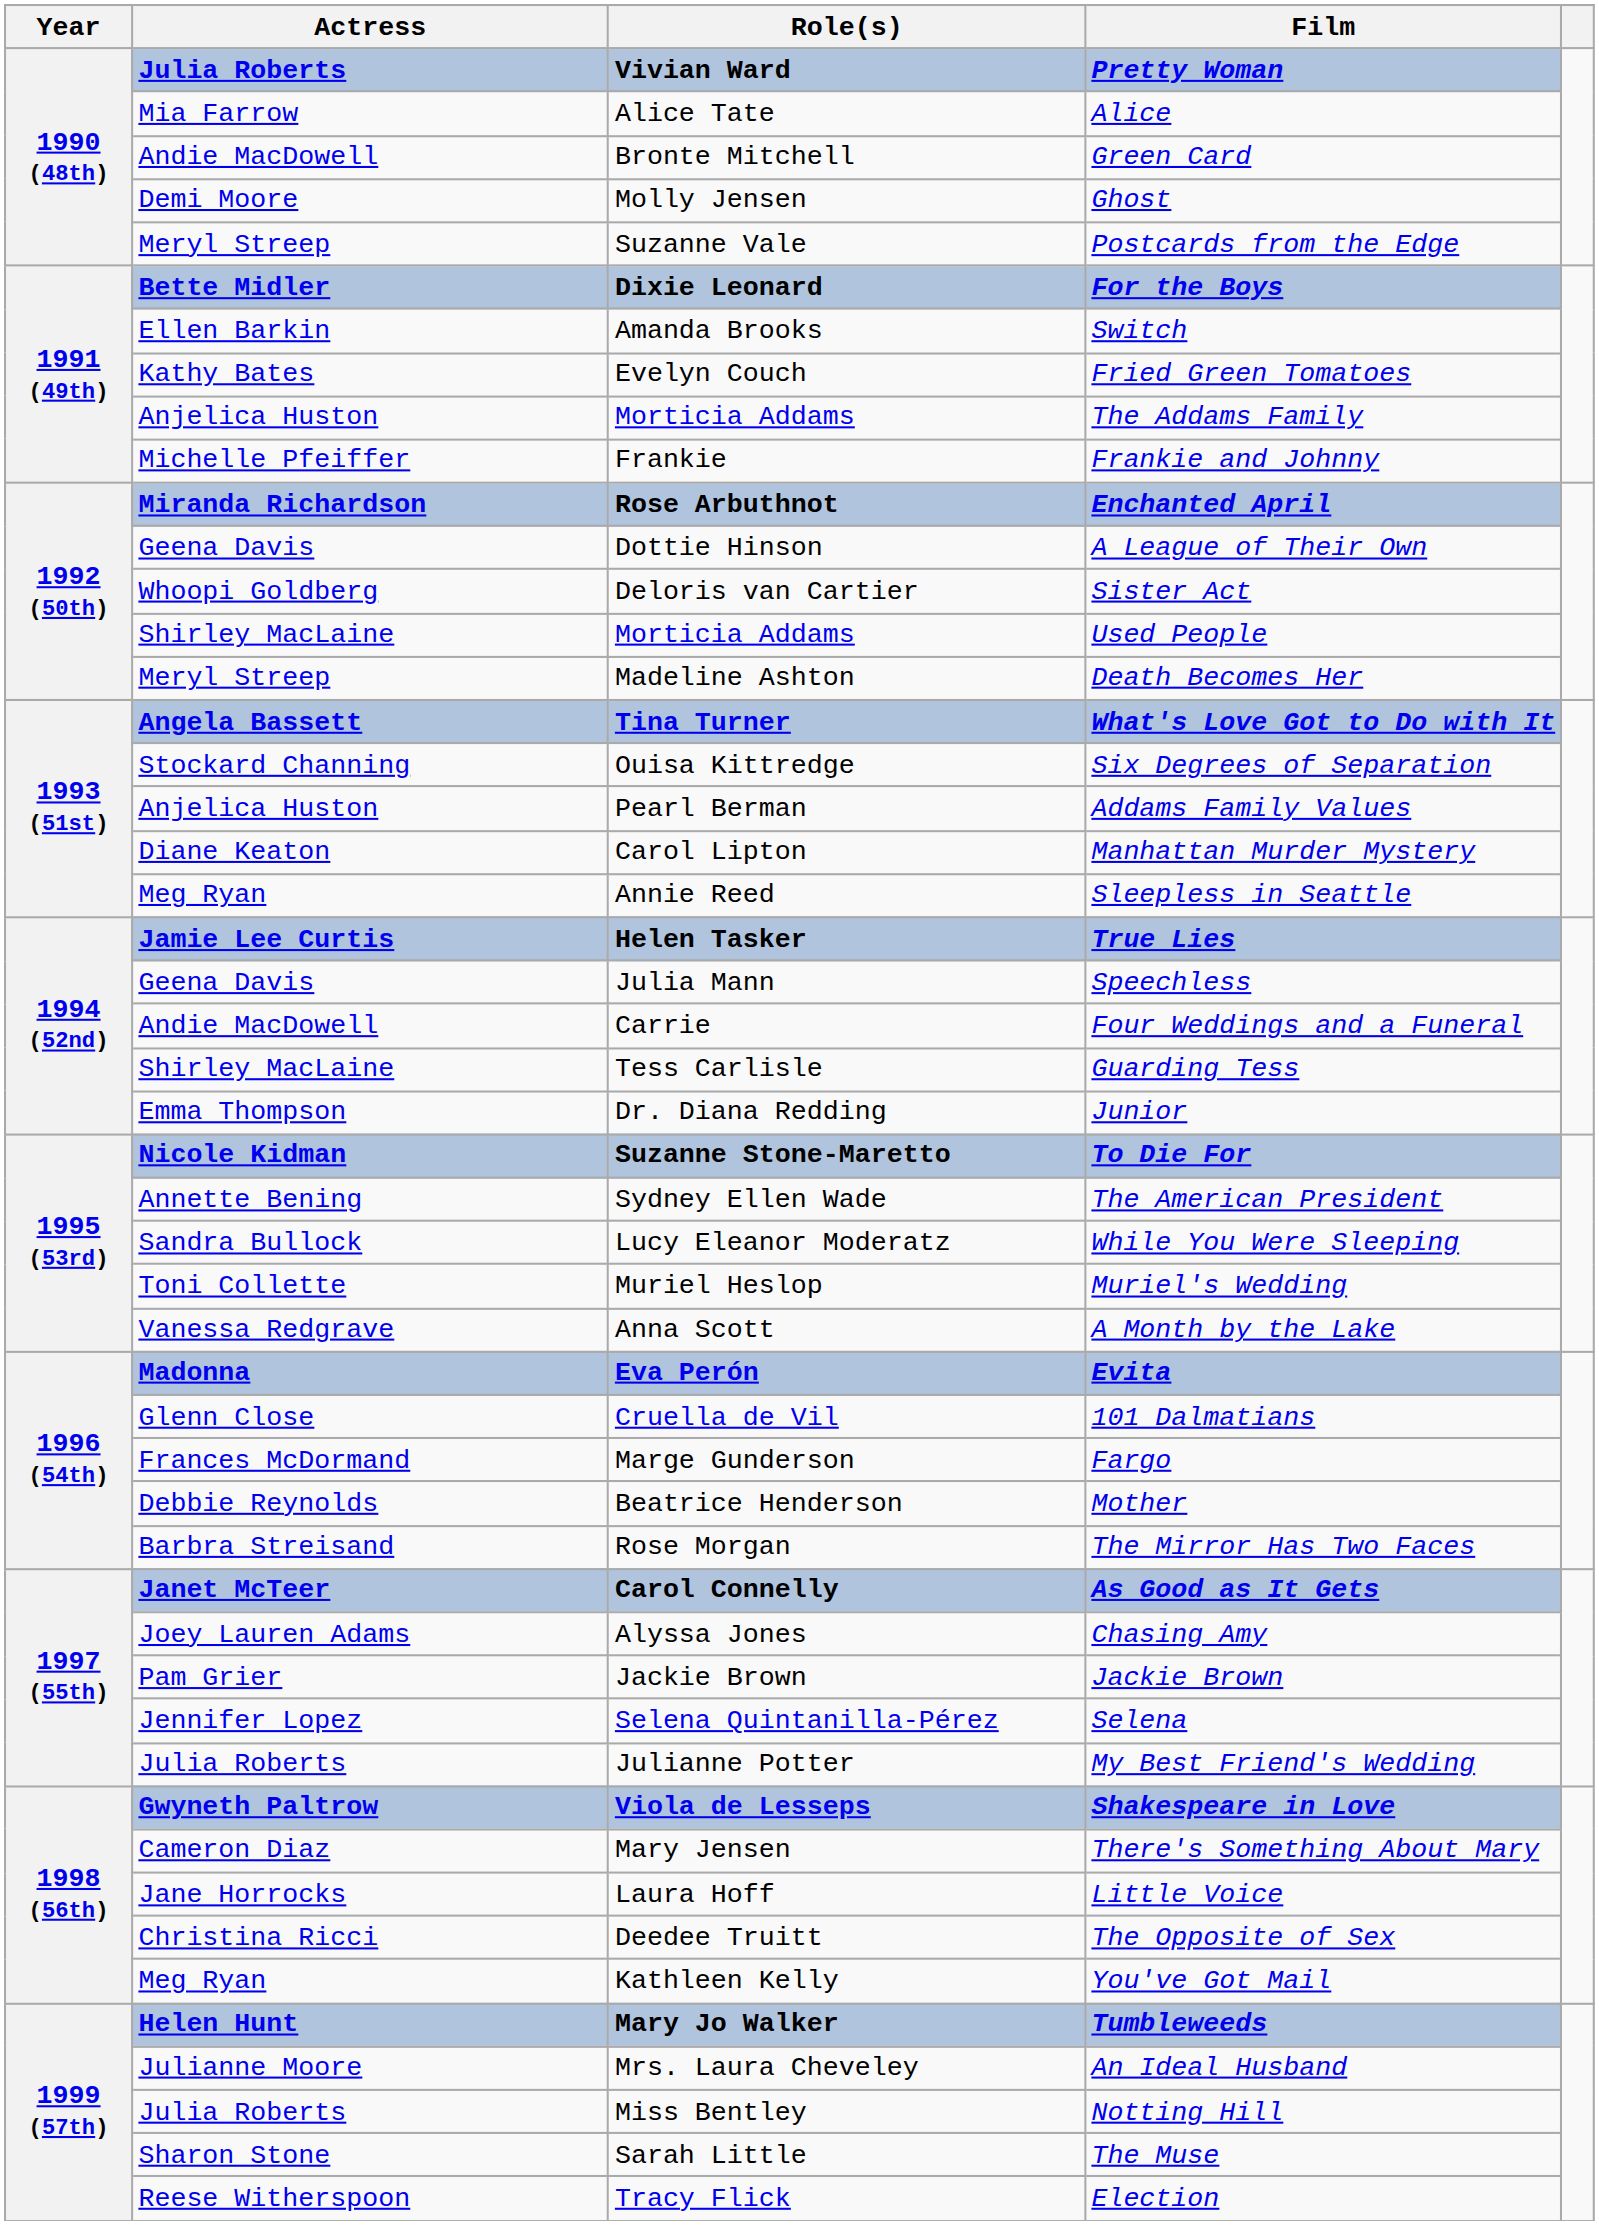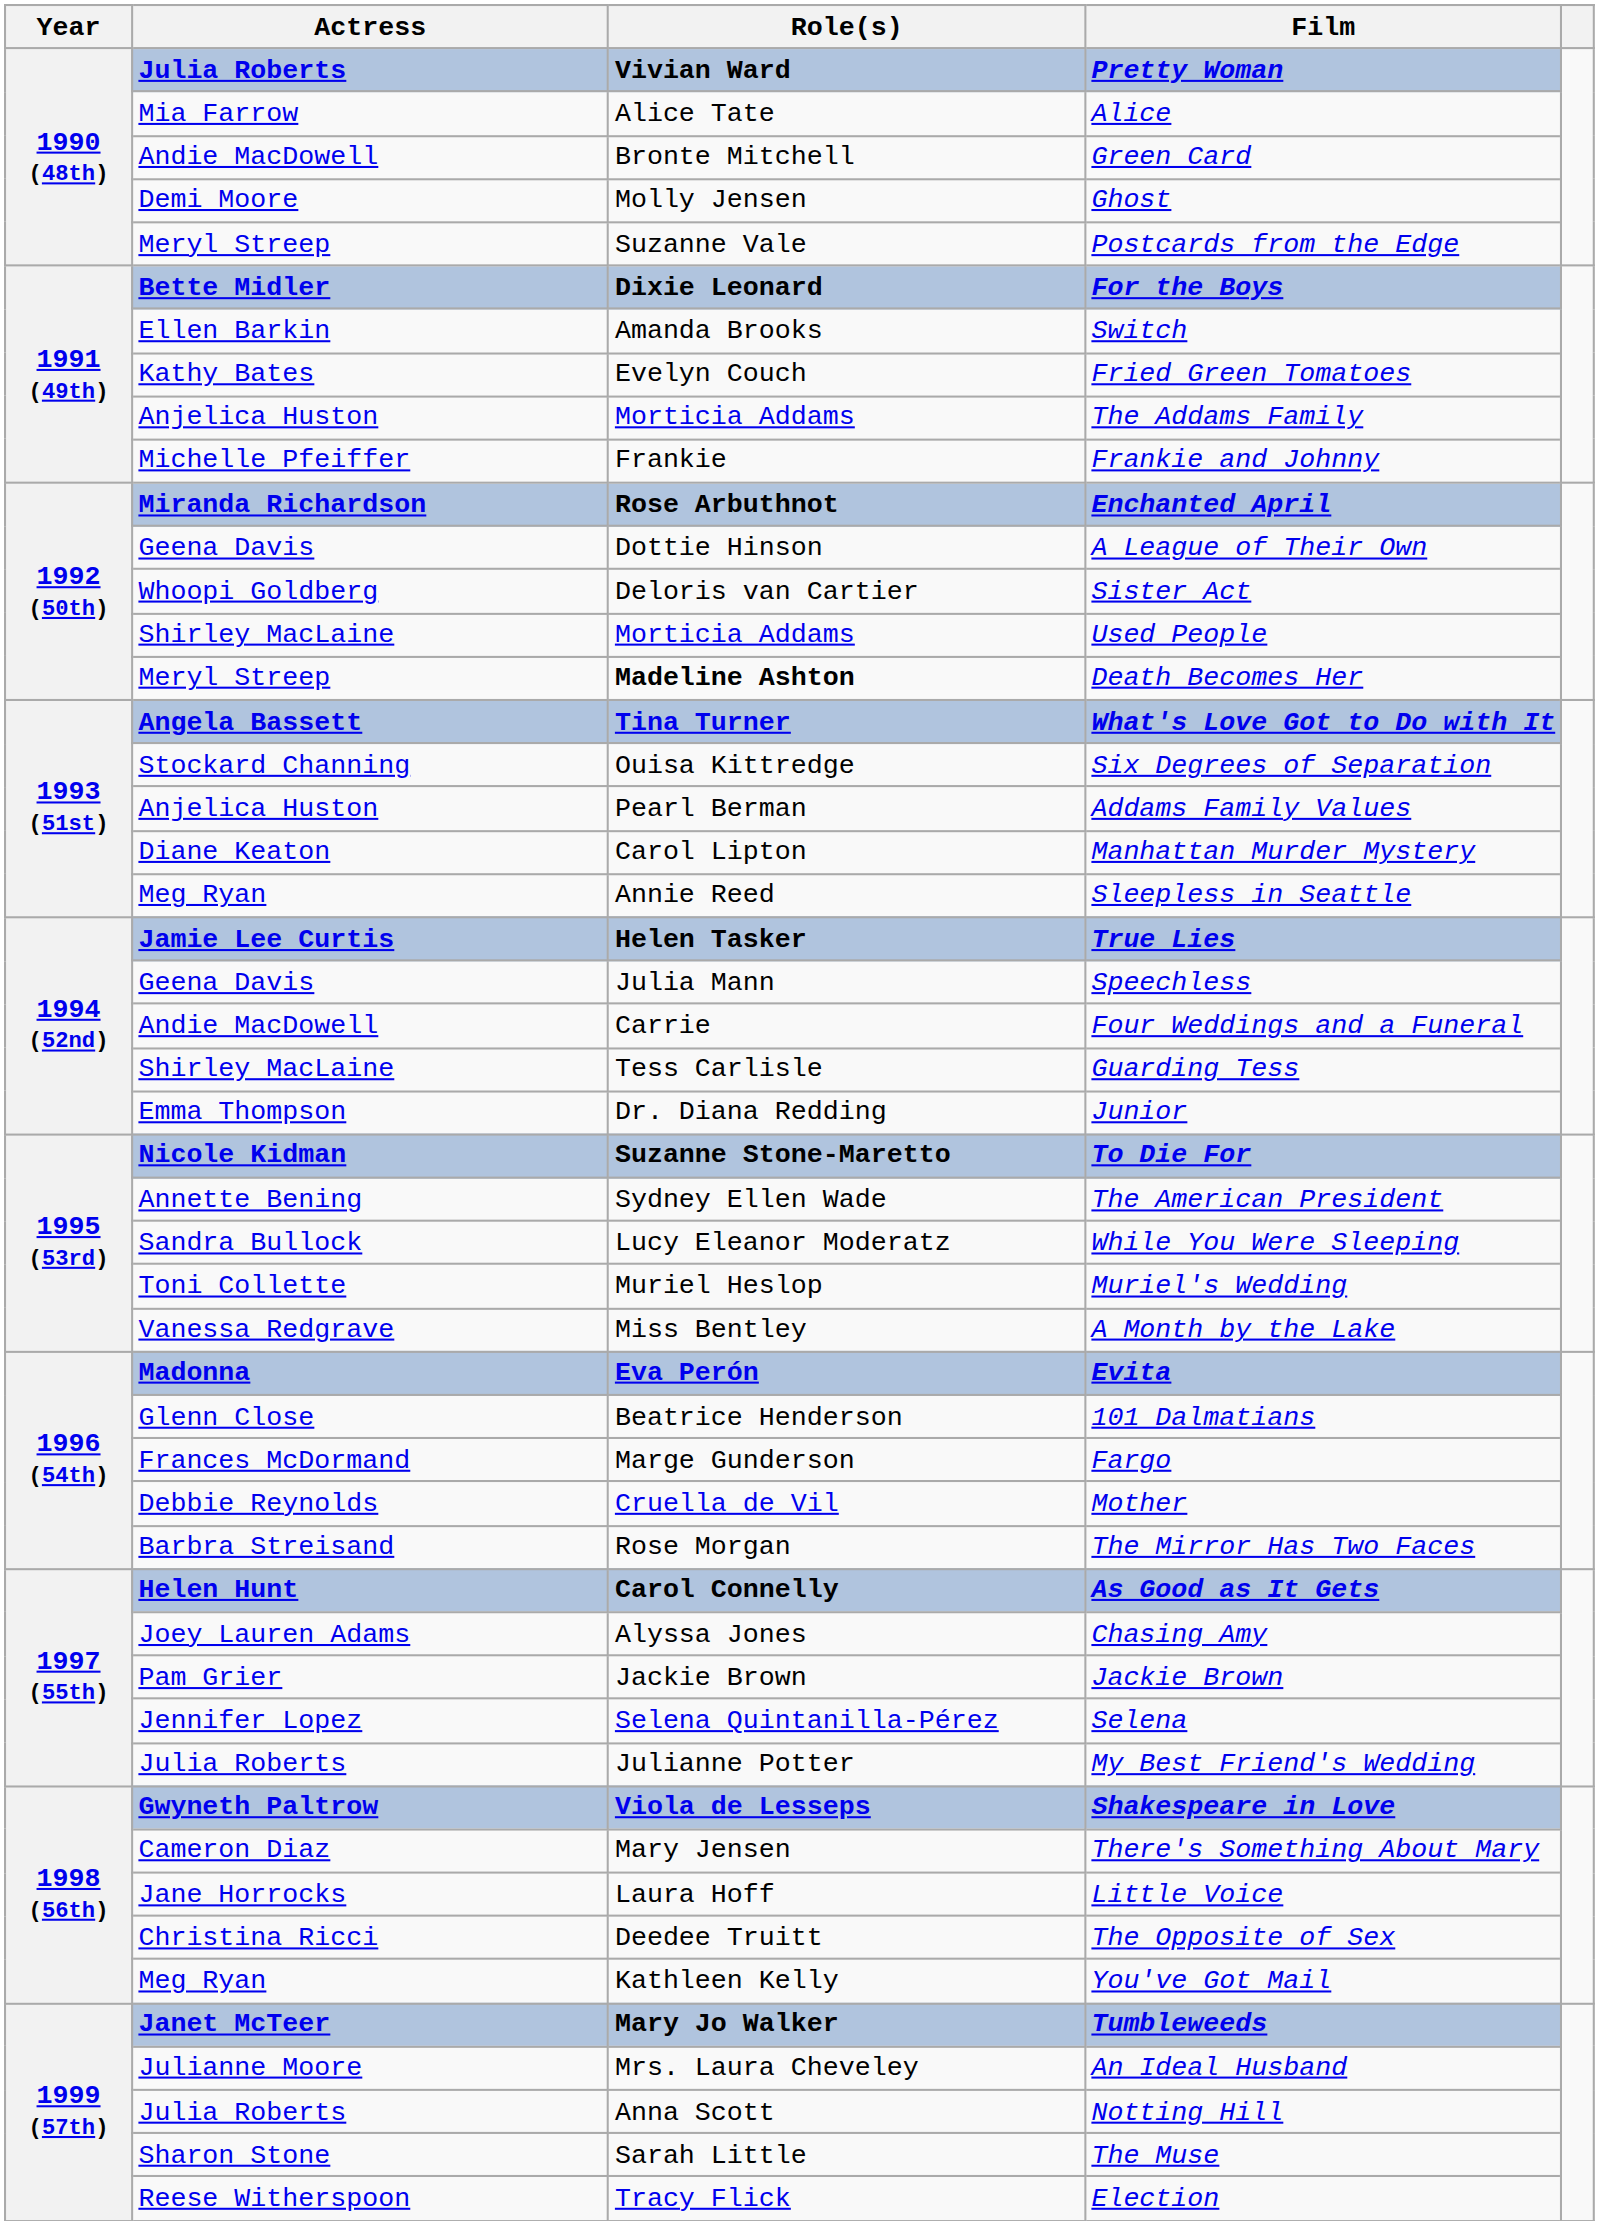(735, 678) normal -> (735, 678) bold
(695, 1330) Anna Scott -> (711, 1330) Miss Bentley
(727, 1417) Cruella de Vil -> (759, 1417) Beatrice Henderson
(759, 1504) Beatrice Henderson -> (727, 1504) Cruella de Vil
(234, 1590) Janet McTeer -> (218, 1590) Helen Hunt
(218, 2025) Helen Hunt -> (234, 2025) Janet McTeer
(711, 2112) Miss Bentley -> (695, 2112) Anna Scott
